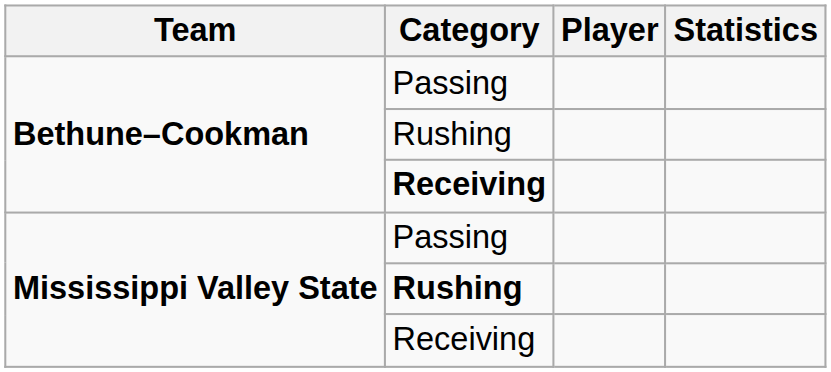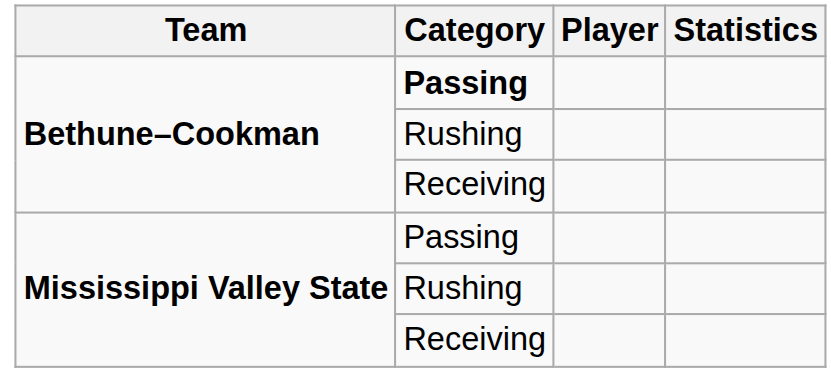(450, 82) normal -> (466, 82) bold
(469, 185) bold -> (475, 185) normal
(458, 288) bold -> (463, 288) normal
